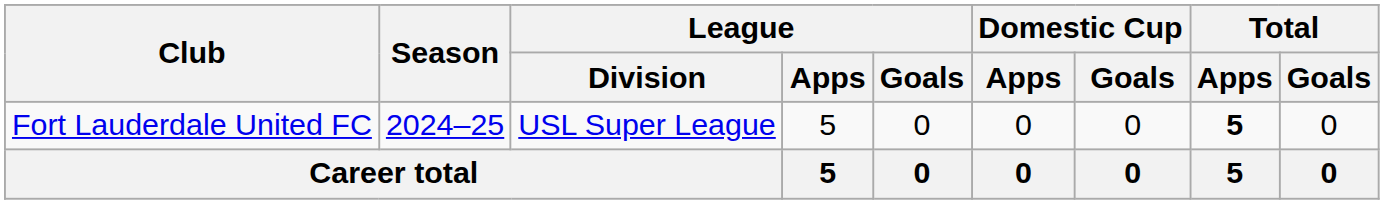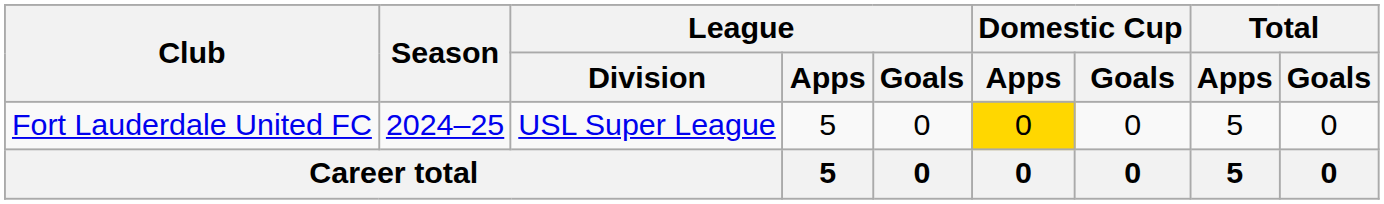(1023, 125) no background -> (1023, 125) gold background
(1235, 125) bold -> (1235, 125) normal
